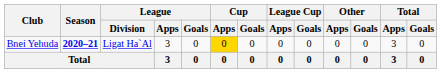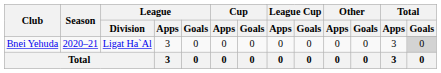(80, 44) bold -> (80, 44) normal
(224, 44) gold background -> (224, 44) no background
(422, 44) no background -> (422, 44) lightgrey background
